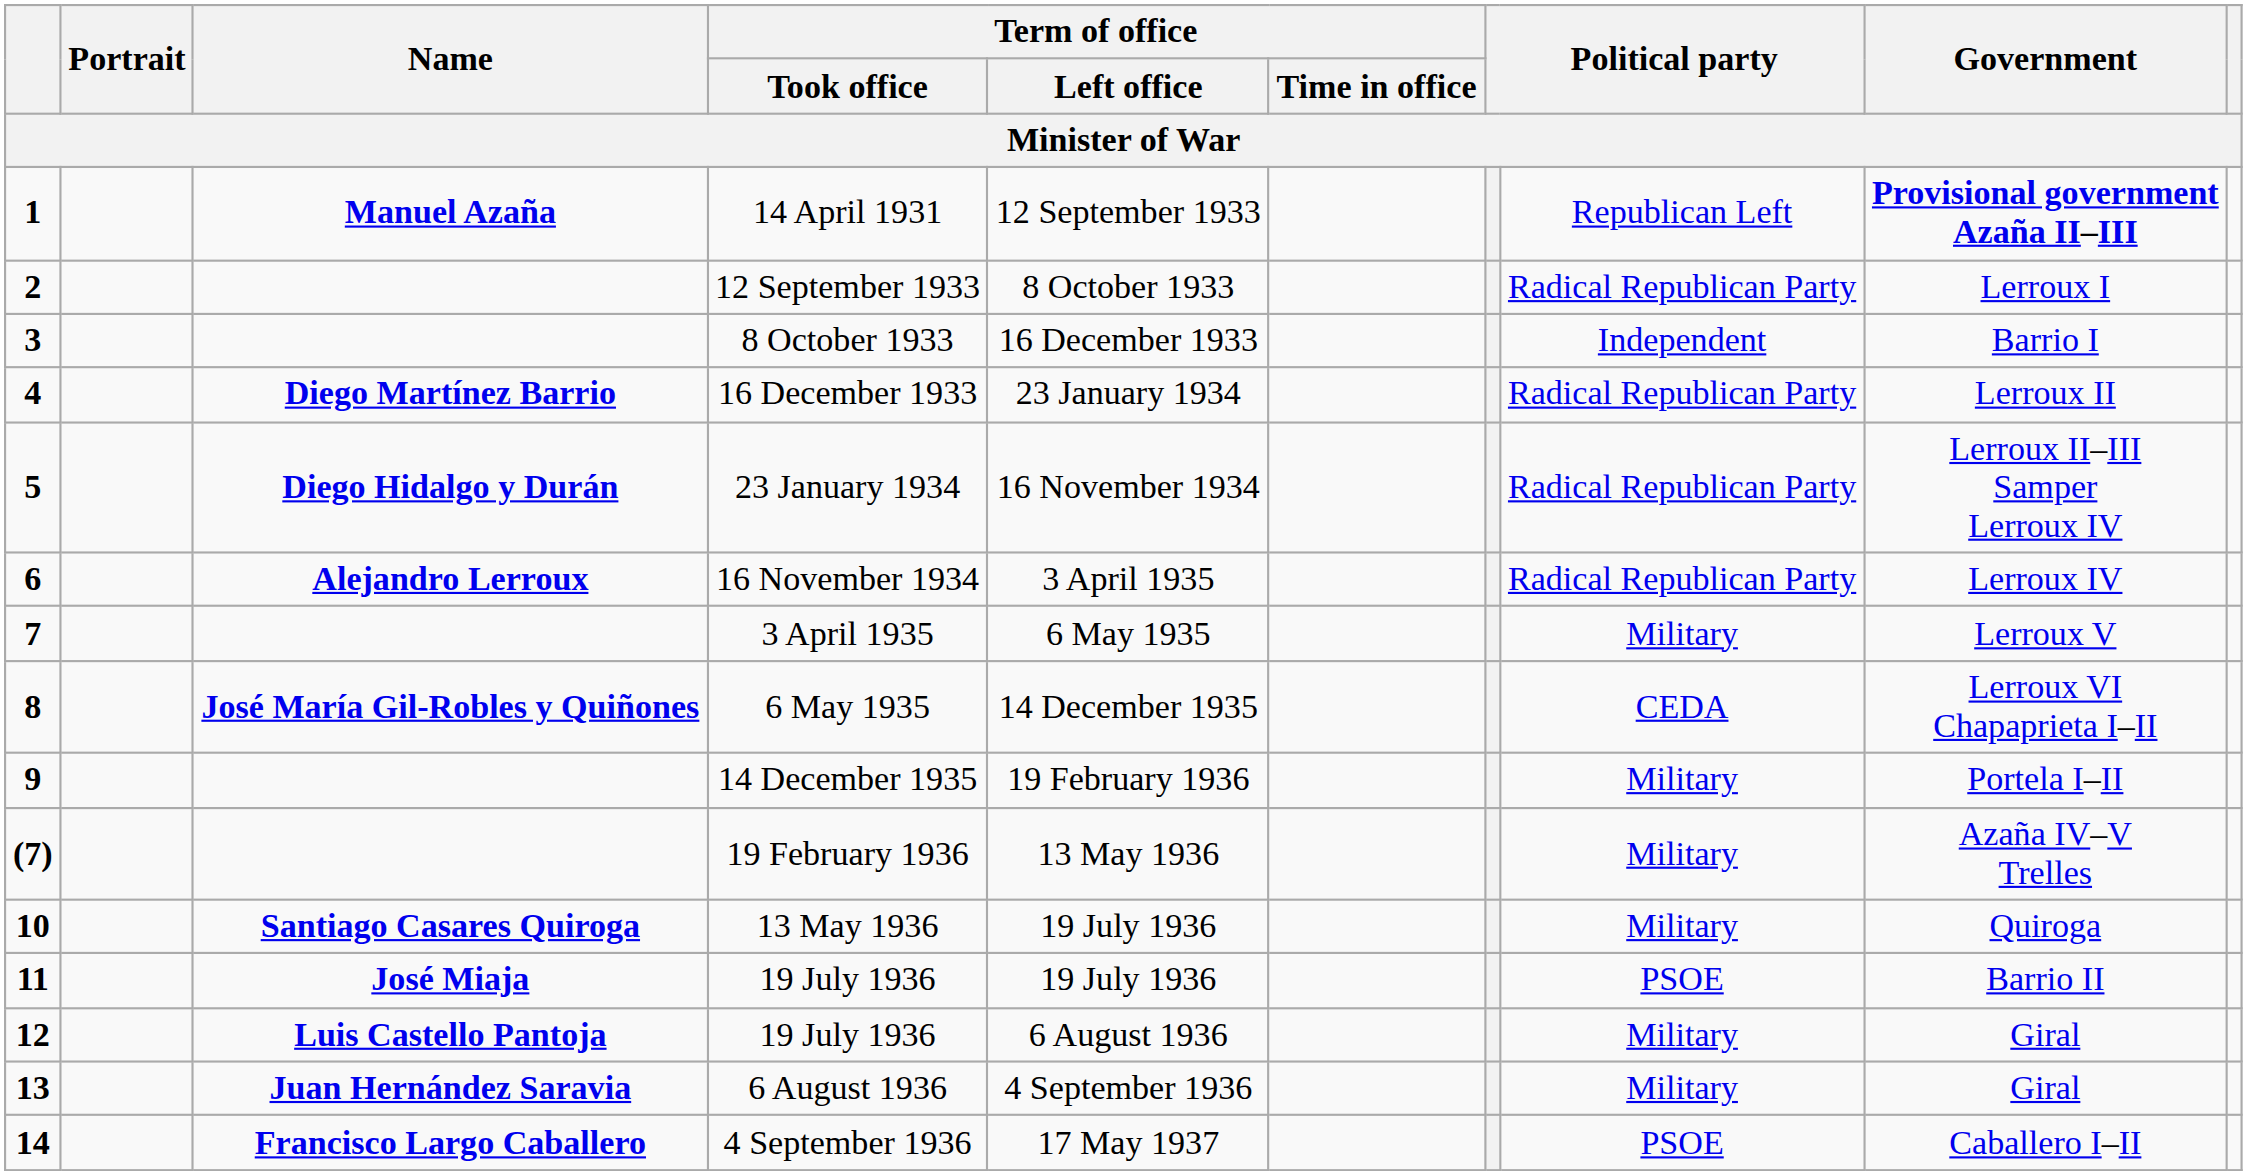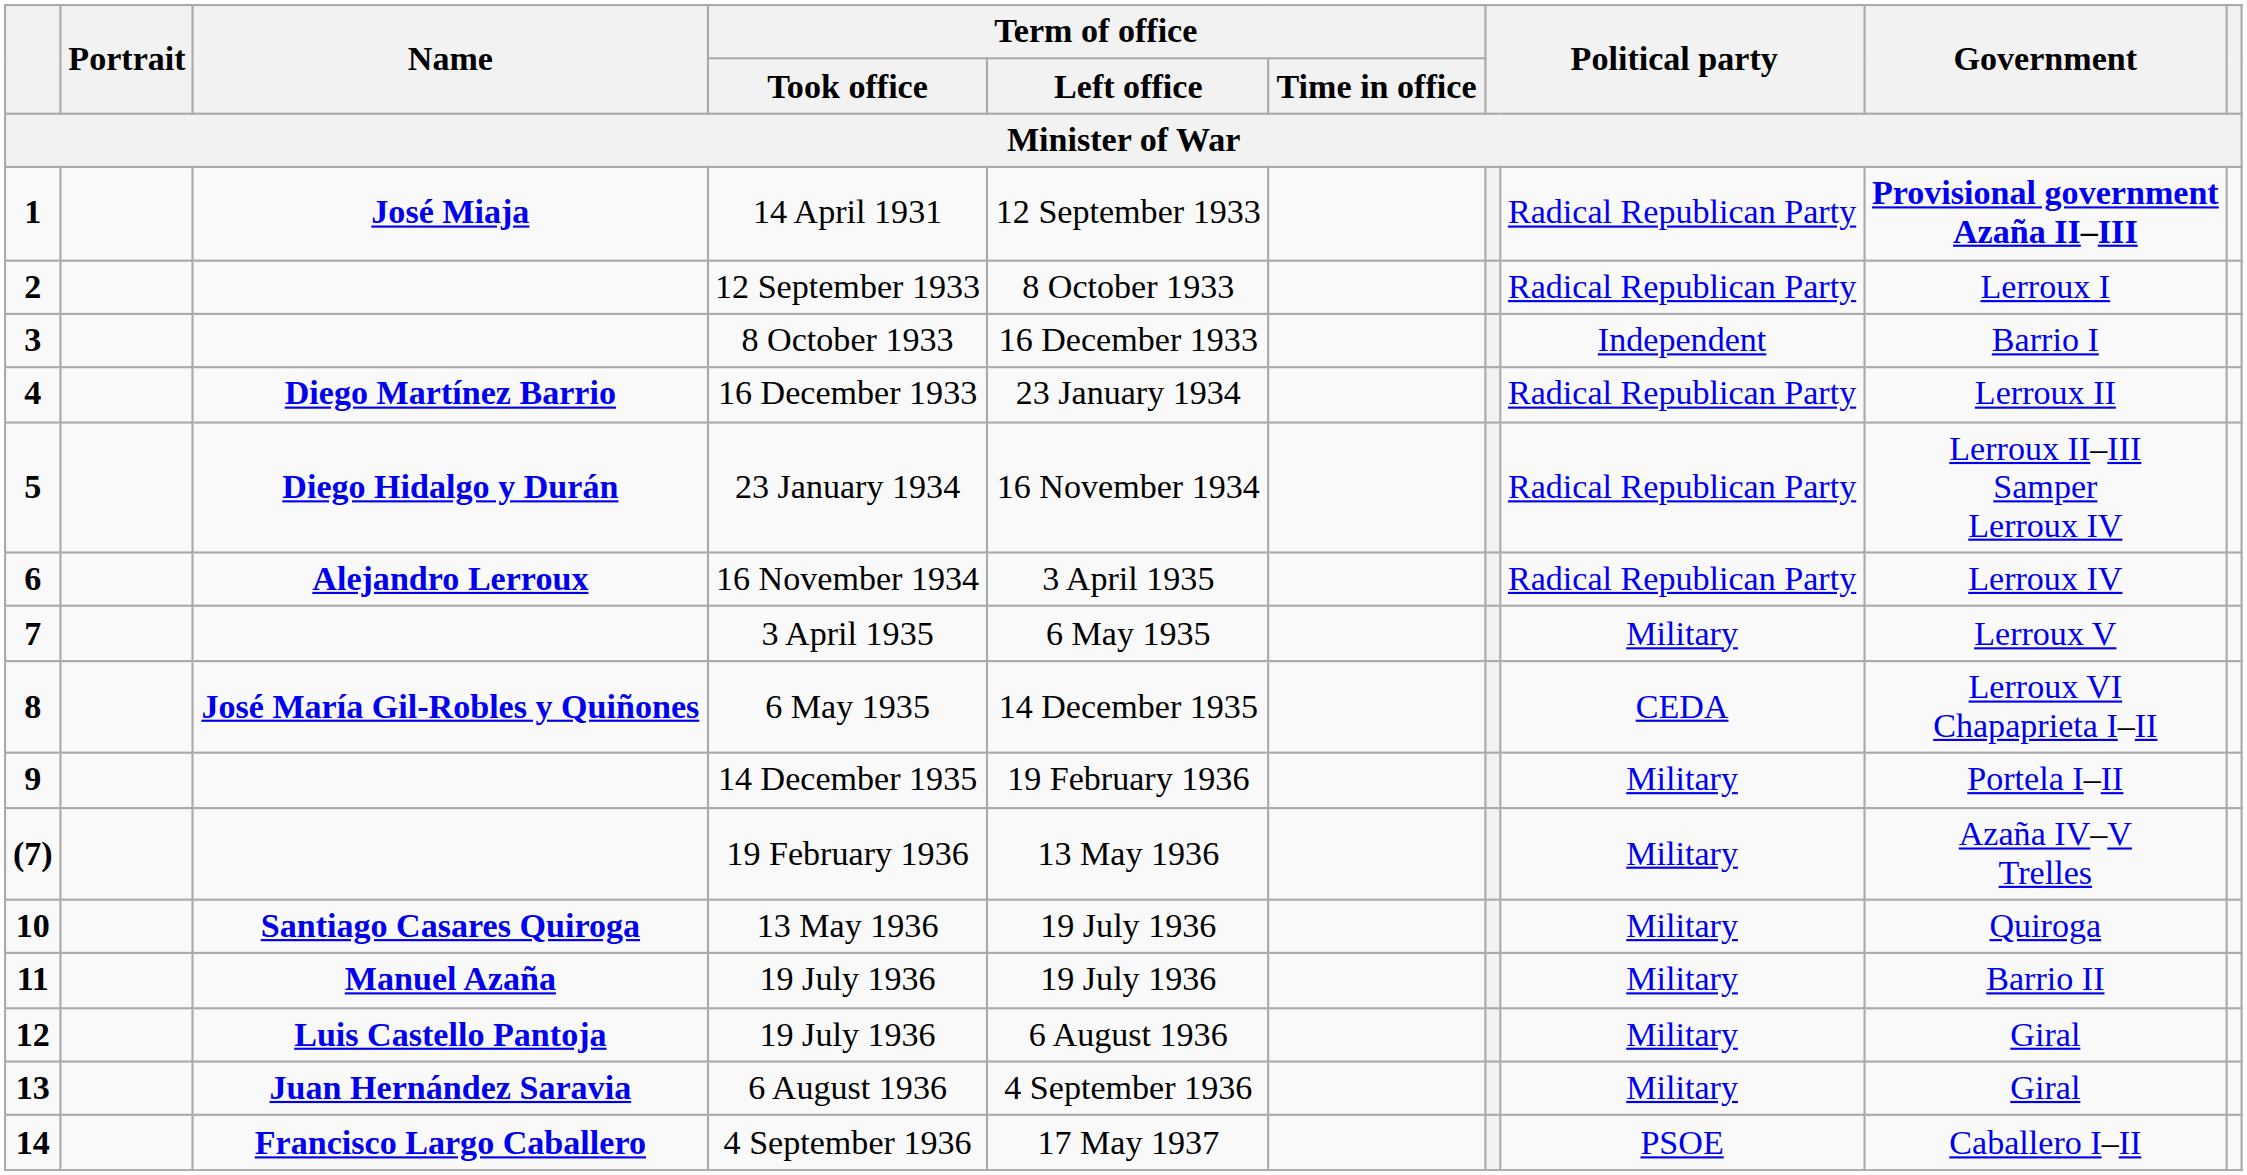(450, 212) Manuel Azaña -> (450, 212) José Miaja
(1682, 212) Republican Left -> (1682, 212) Radical Republican Party
(450, 979) José Miaja -> (450, 979) Manuel Azaña
(1682, 979) PSOE -> (1682, 979) Military
